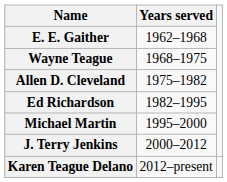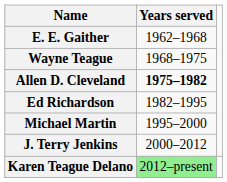(176, 80) normal -> (176, 80) bold
(176, 166) no background -> (176, 166) lightgreen background
